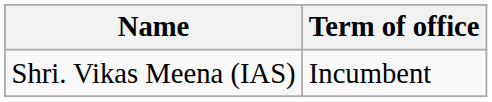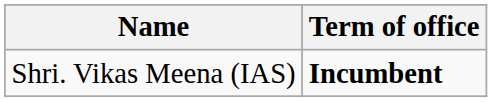(370, 72) normal -> (376, 72) bold
